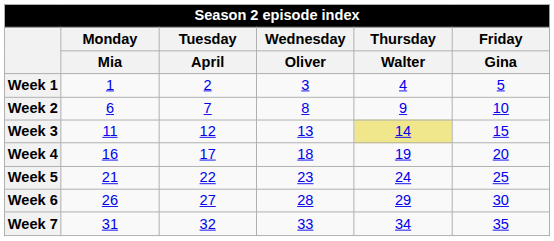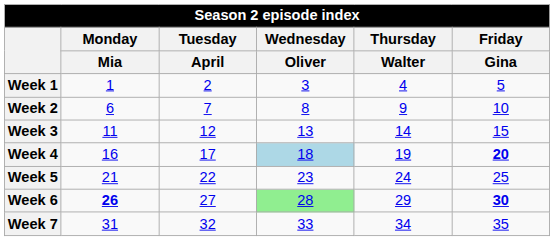(403, 131) khaki background -> (403, 131) no background
(305, 154) no background -> (305, 154) lightblue background
(501, 154) normal -> (501, 154) bold
(110, 200) normal -> (110, 200) bold
(305, 200) no background -> (305, 200) lightgreen background
(501, 200) normal -> (501, 200) bold
